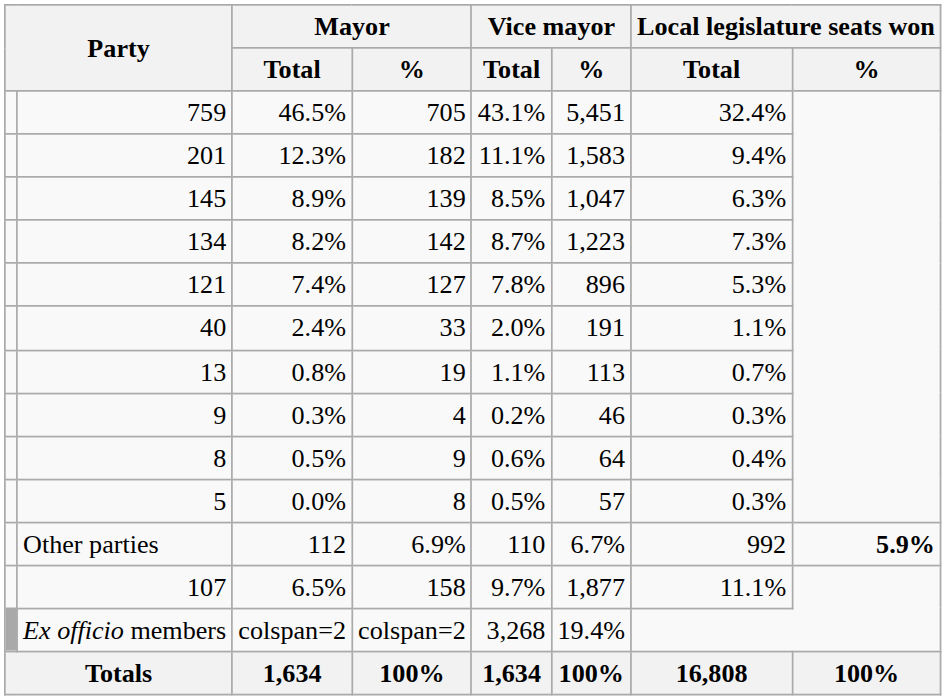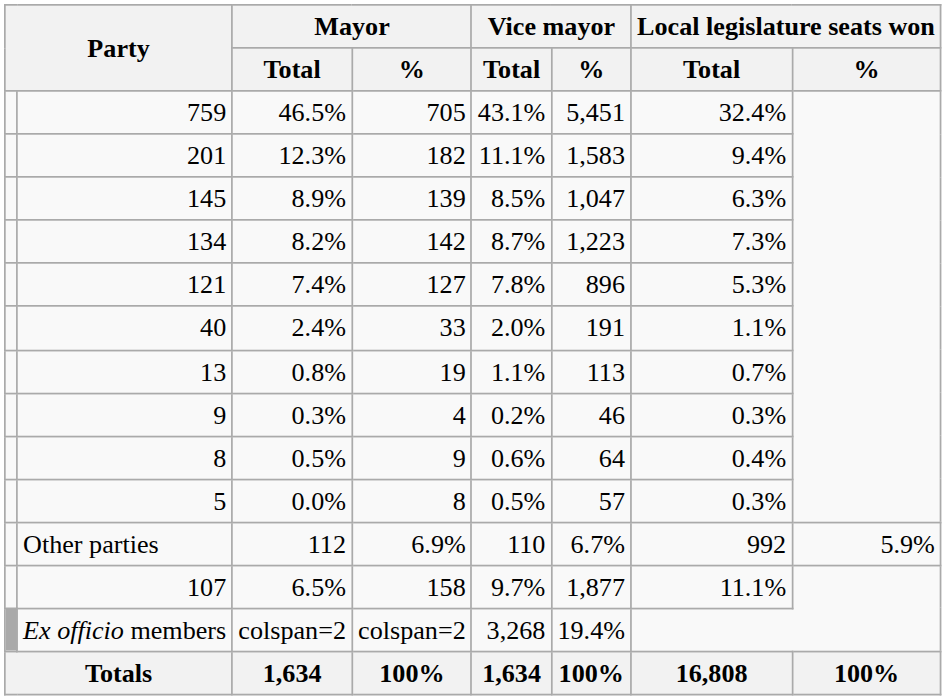(905, 543) bold -> (908, 543) normal
